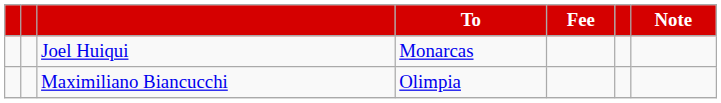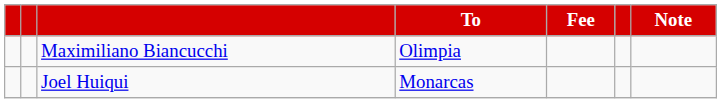rows swapped: (85, 51) <-> (134, 82)
